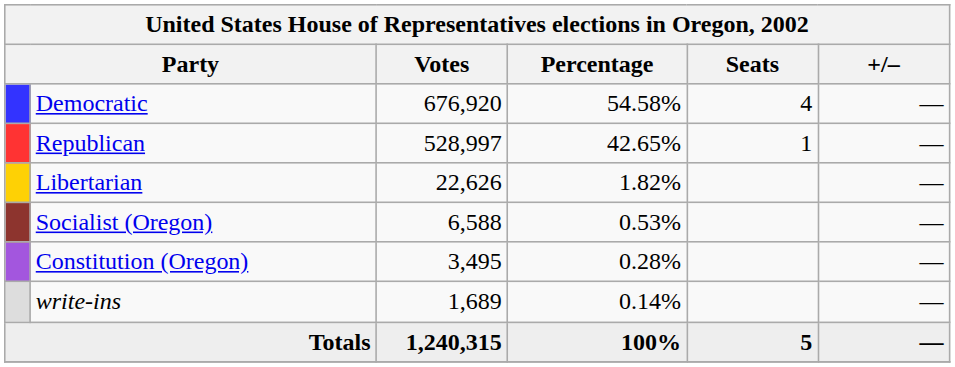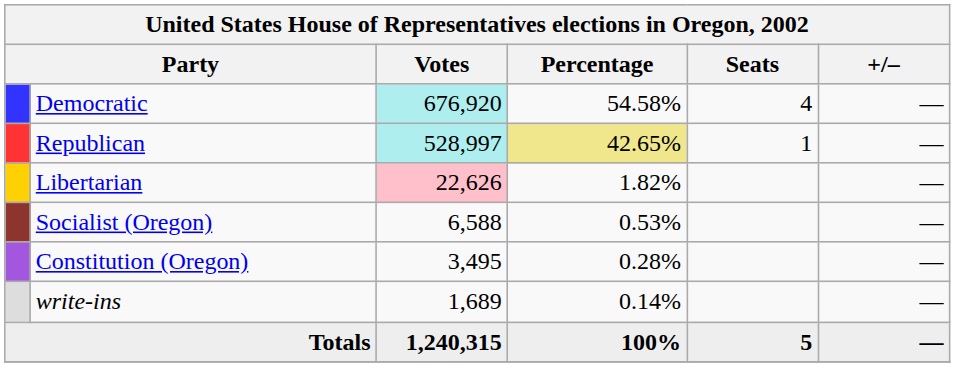(463, 103) no background -> (463, 103) paleturquoise background
(463, 143) no background -> (463, 143) paleturquoise background
(644, 143) no background -> (644, 143) khaki background
(469, 182) no background -> (469, 182) pink background
